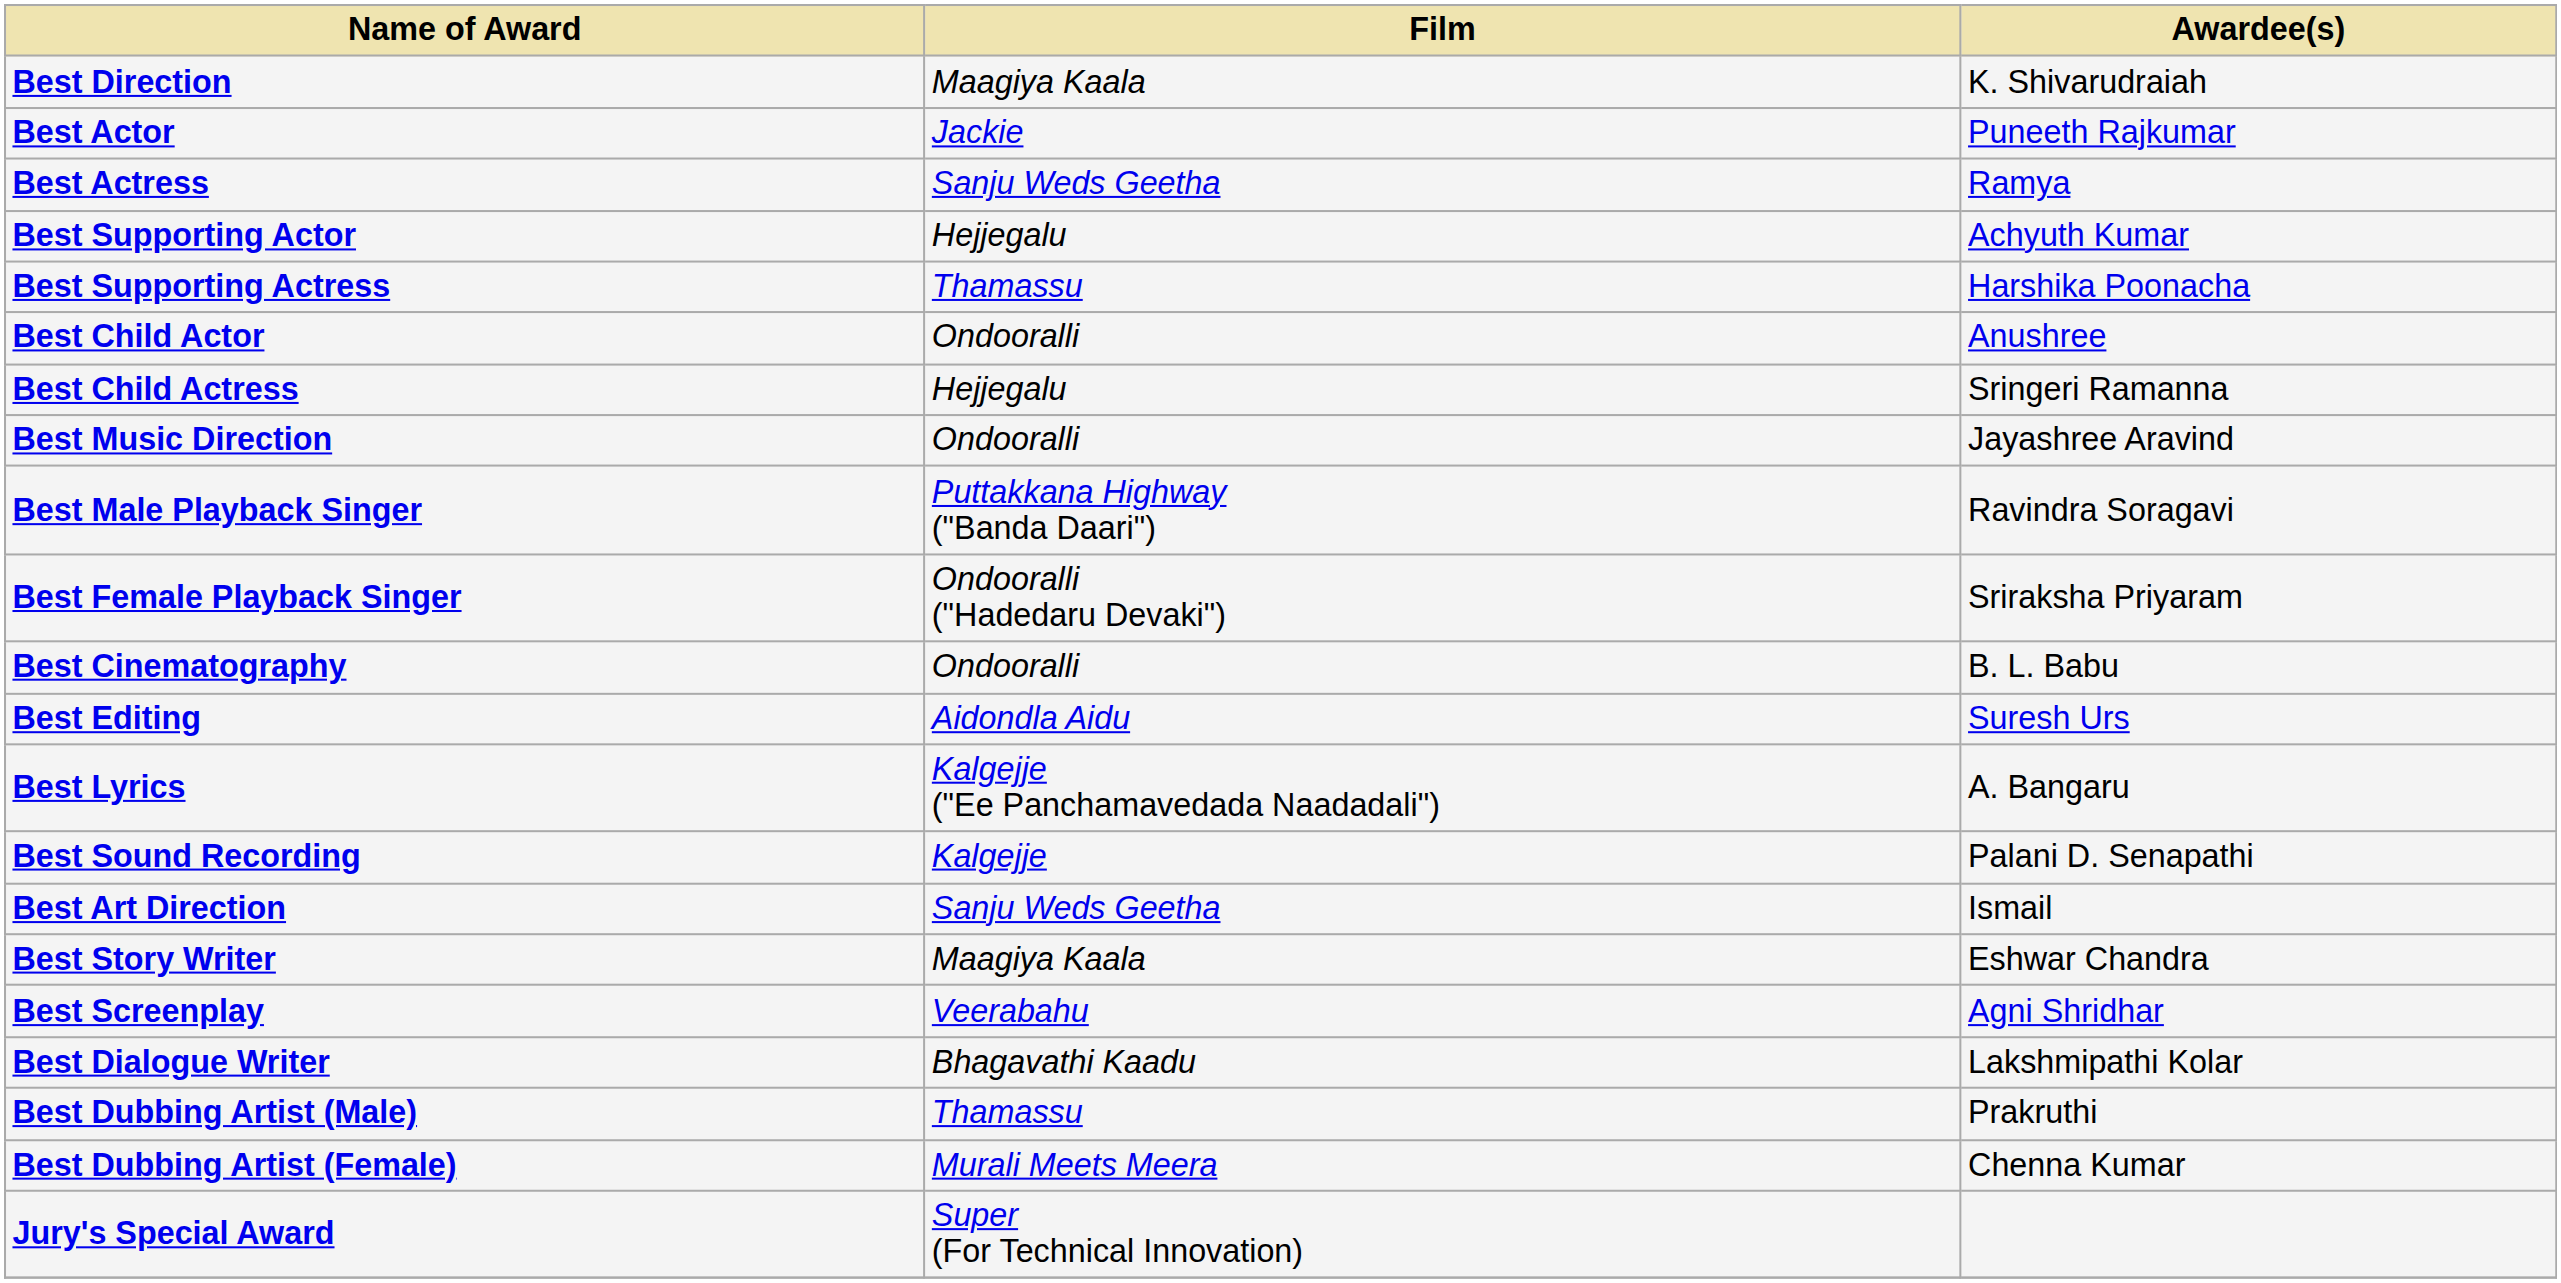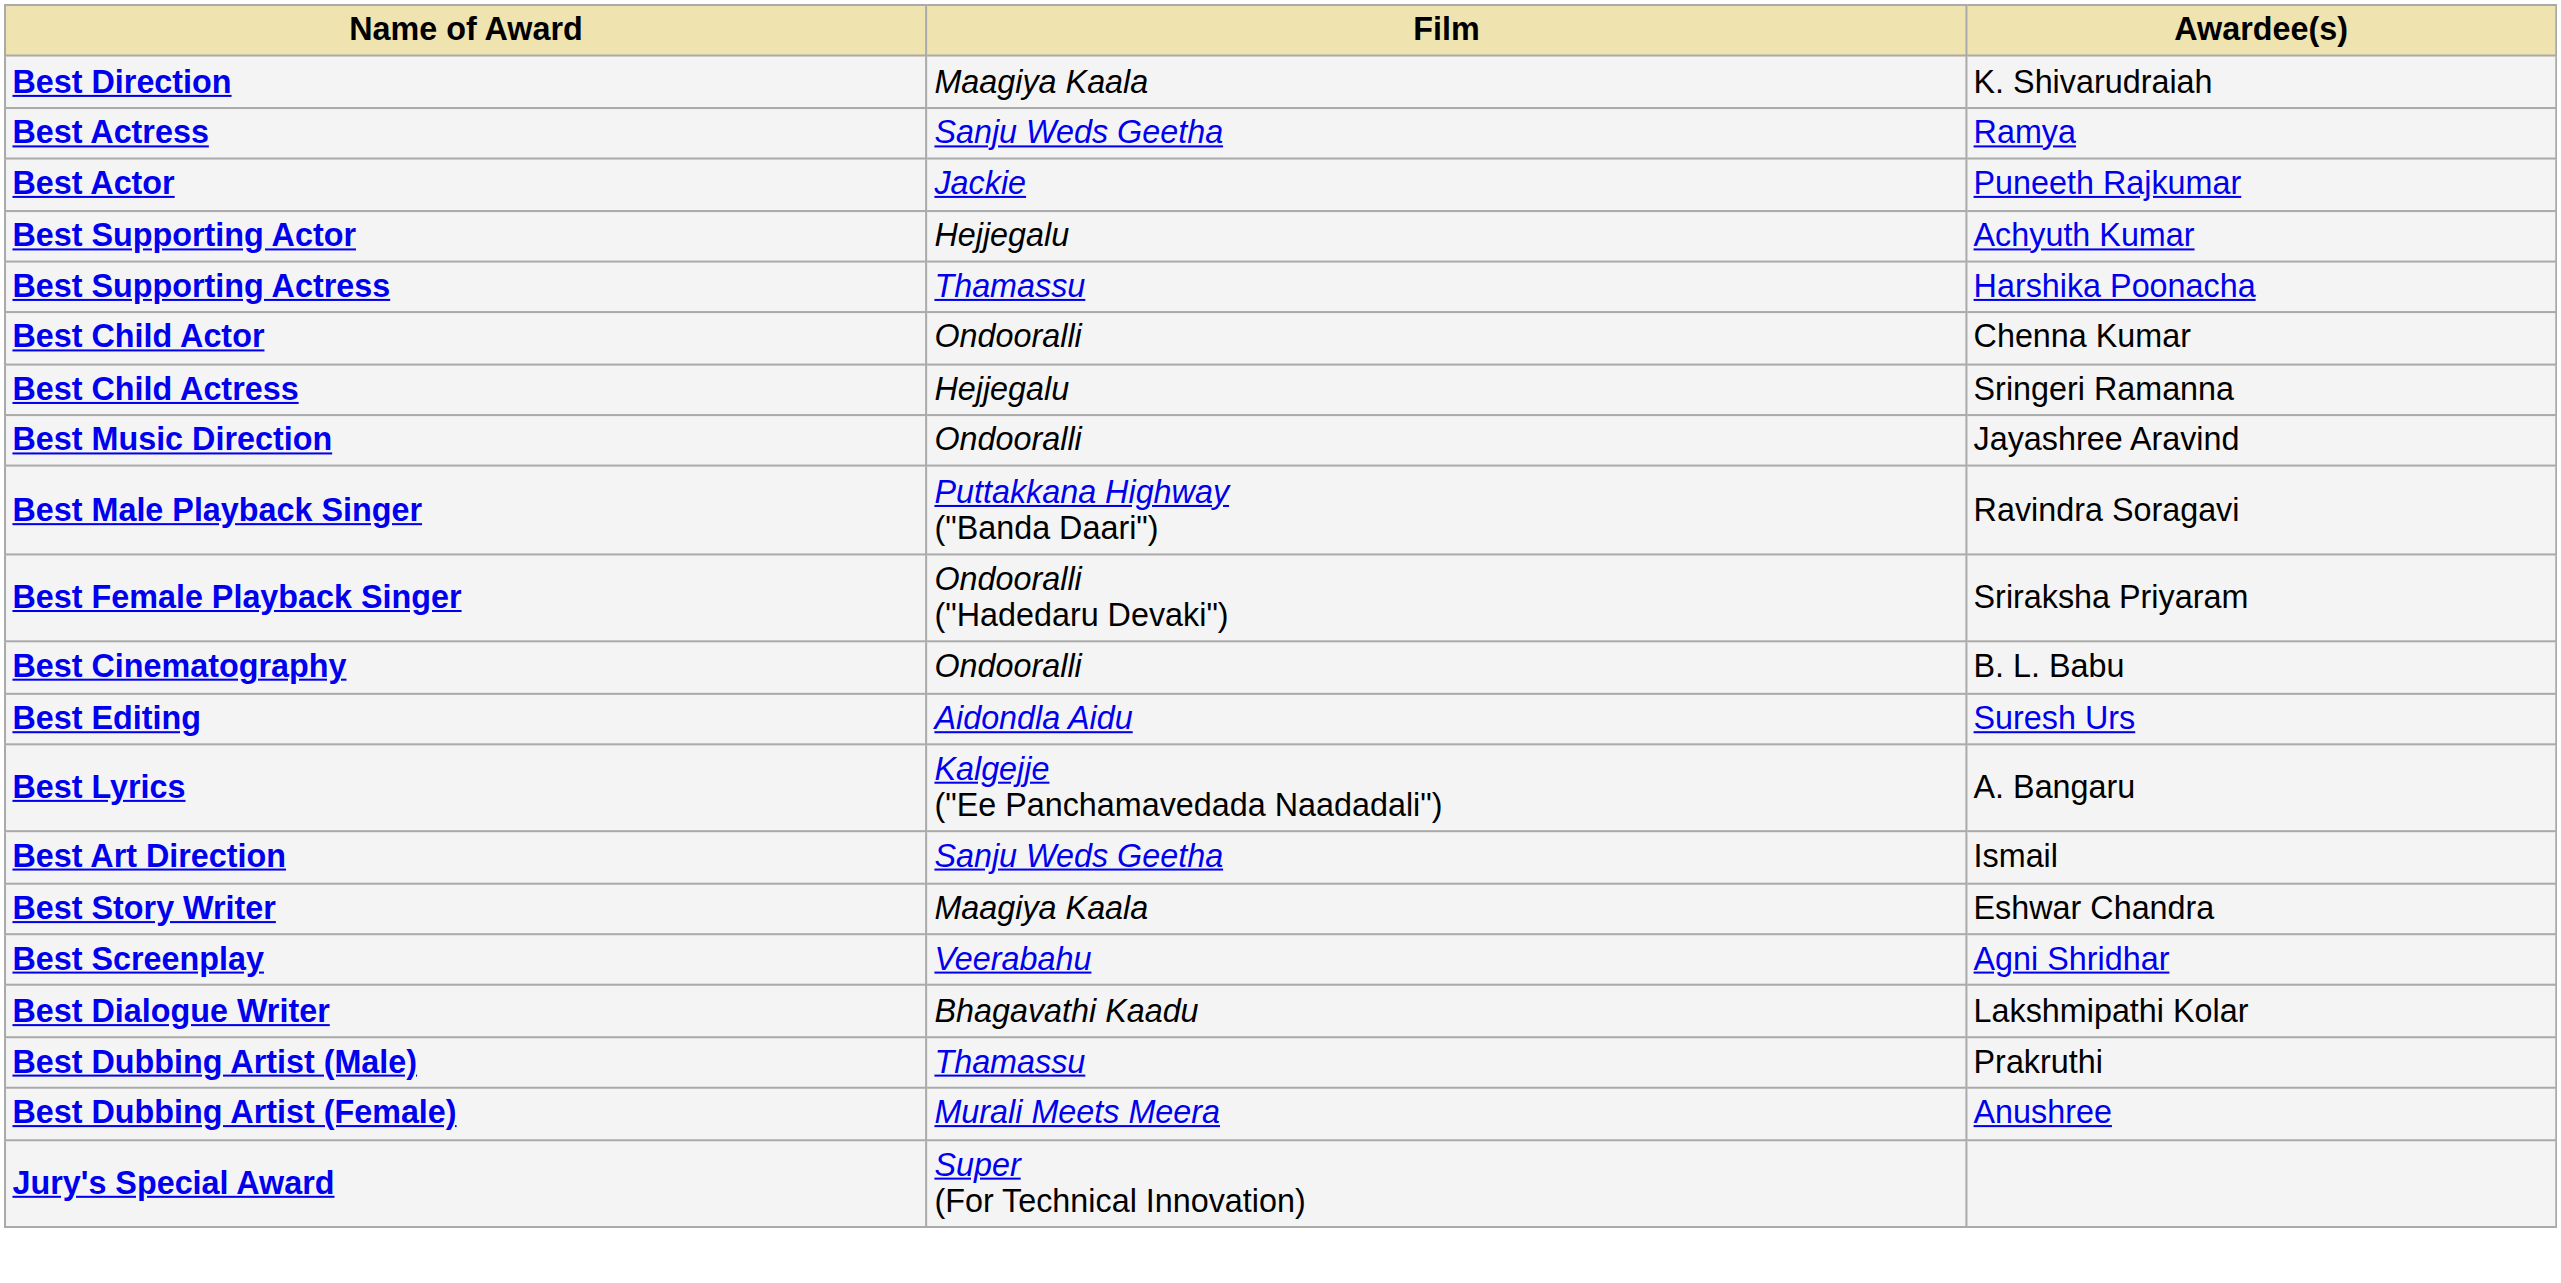rows swapped: (94, 132) <-> (111, 183)
(2037, 337) Anushree -> (2082, 337) Chenna Kumar
- row: (187, 856)
(2077, 1164) Chenna Kumar -> (2043, 1113) Anushree
